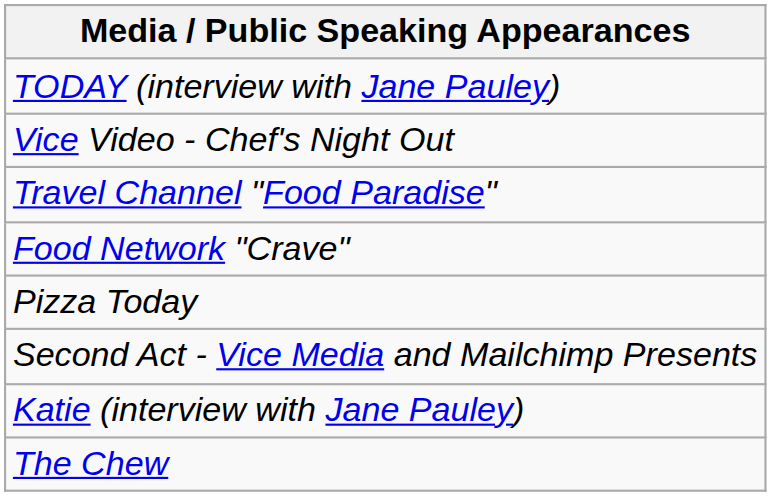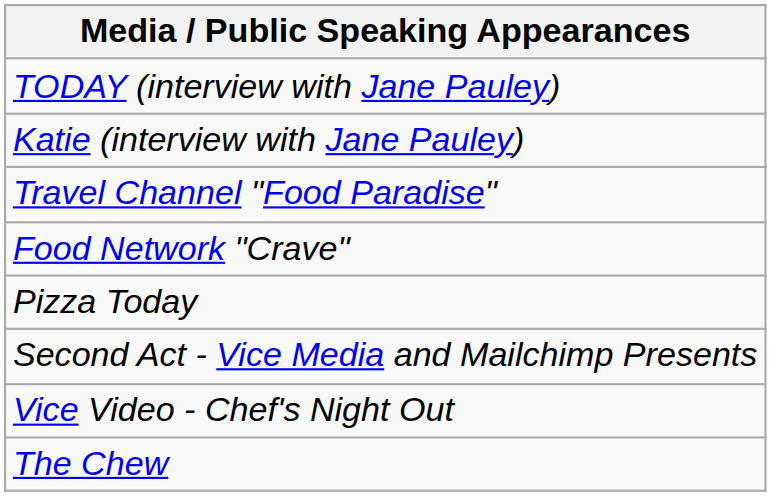(233, 139) Vice Video - Chef's Night Out -> (269, 139) Katie (interview with Jane Pauley)
(269, 409) Katie (interview with Jane Pauley) -> (233, 409) Vice Video - Chef's Night Out
